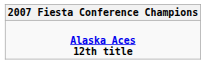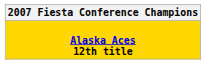(103, 46) no background -> (103, 46) gold background
